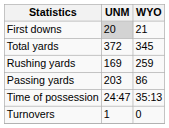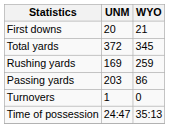(110, 30) lightgrey background -> (110, 30) no background
rows swapped: (31, 115) <-> (53, 98)
